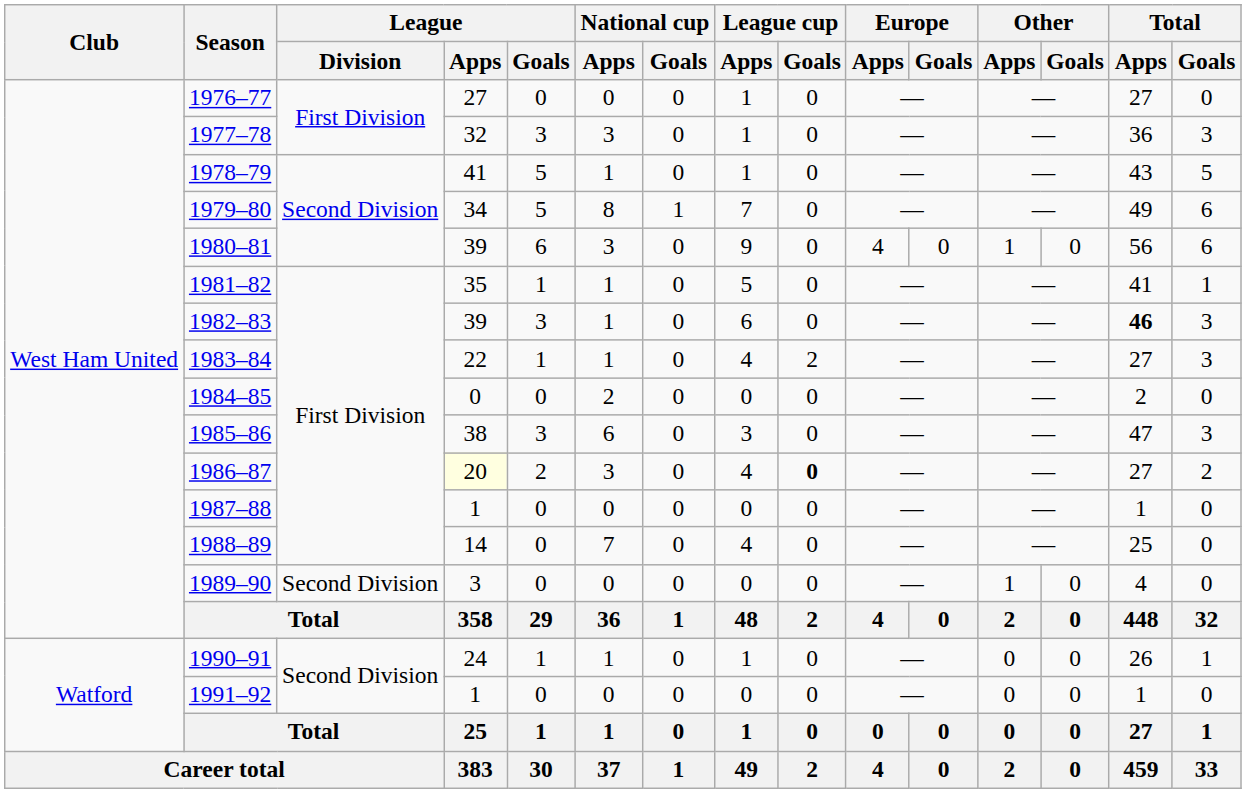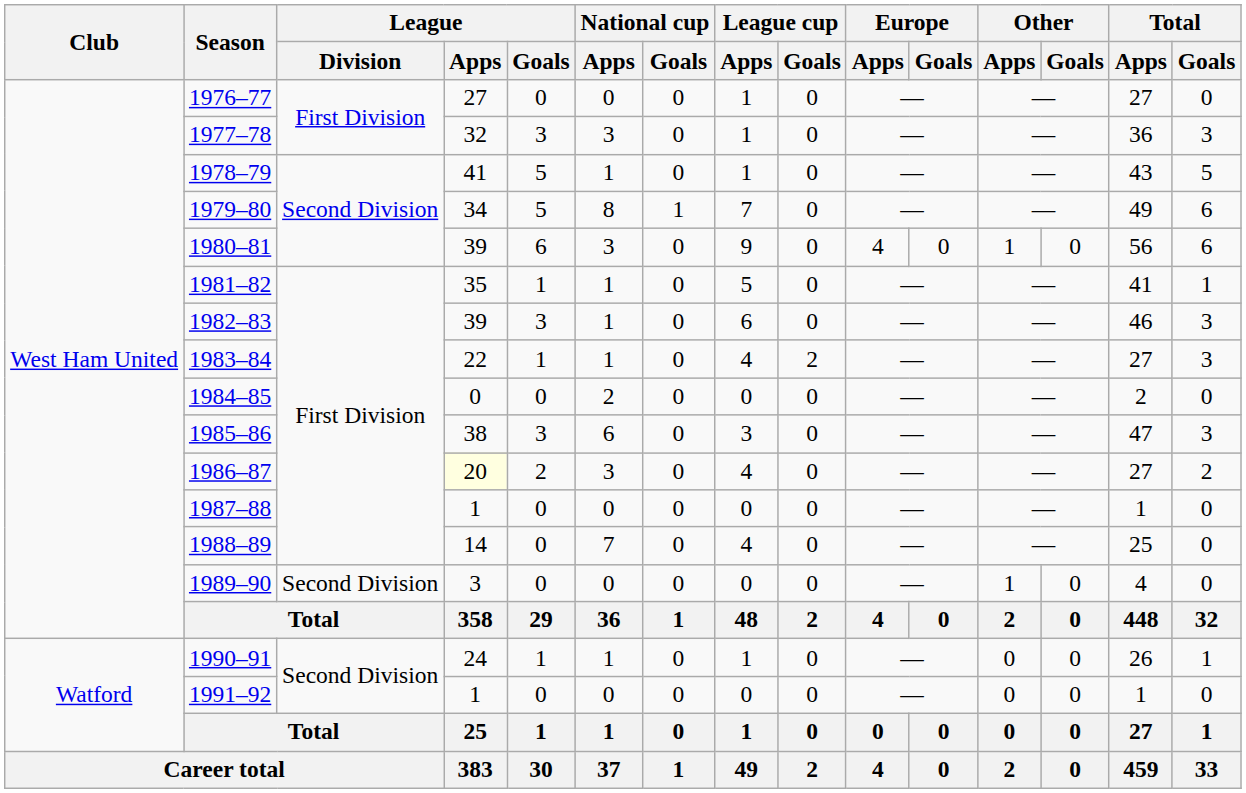(1141, 321) bold -> (1141, 321) normal
(812, 470) bold -> (812, 470) normal
